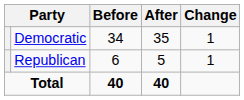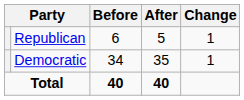rows swapped: (50, 38) <-> (50, 60)
